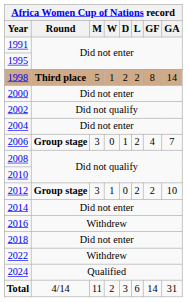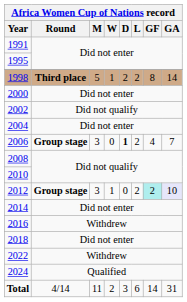(125, 142) normal -> (125, 142) bold
(152, 191) no background -> (152, 191) paleturquoise background
(172, 191) no background -> (172, 191) lavender background
